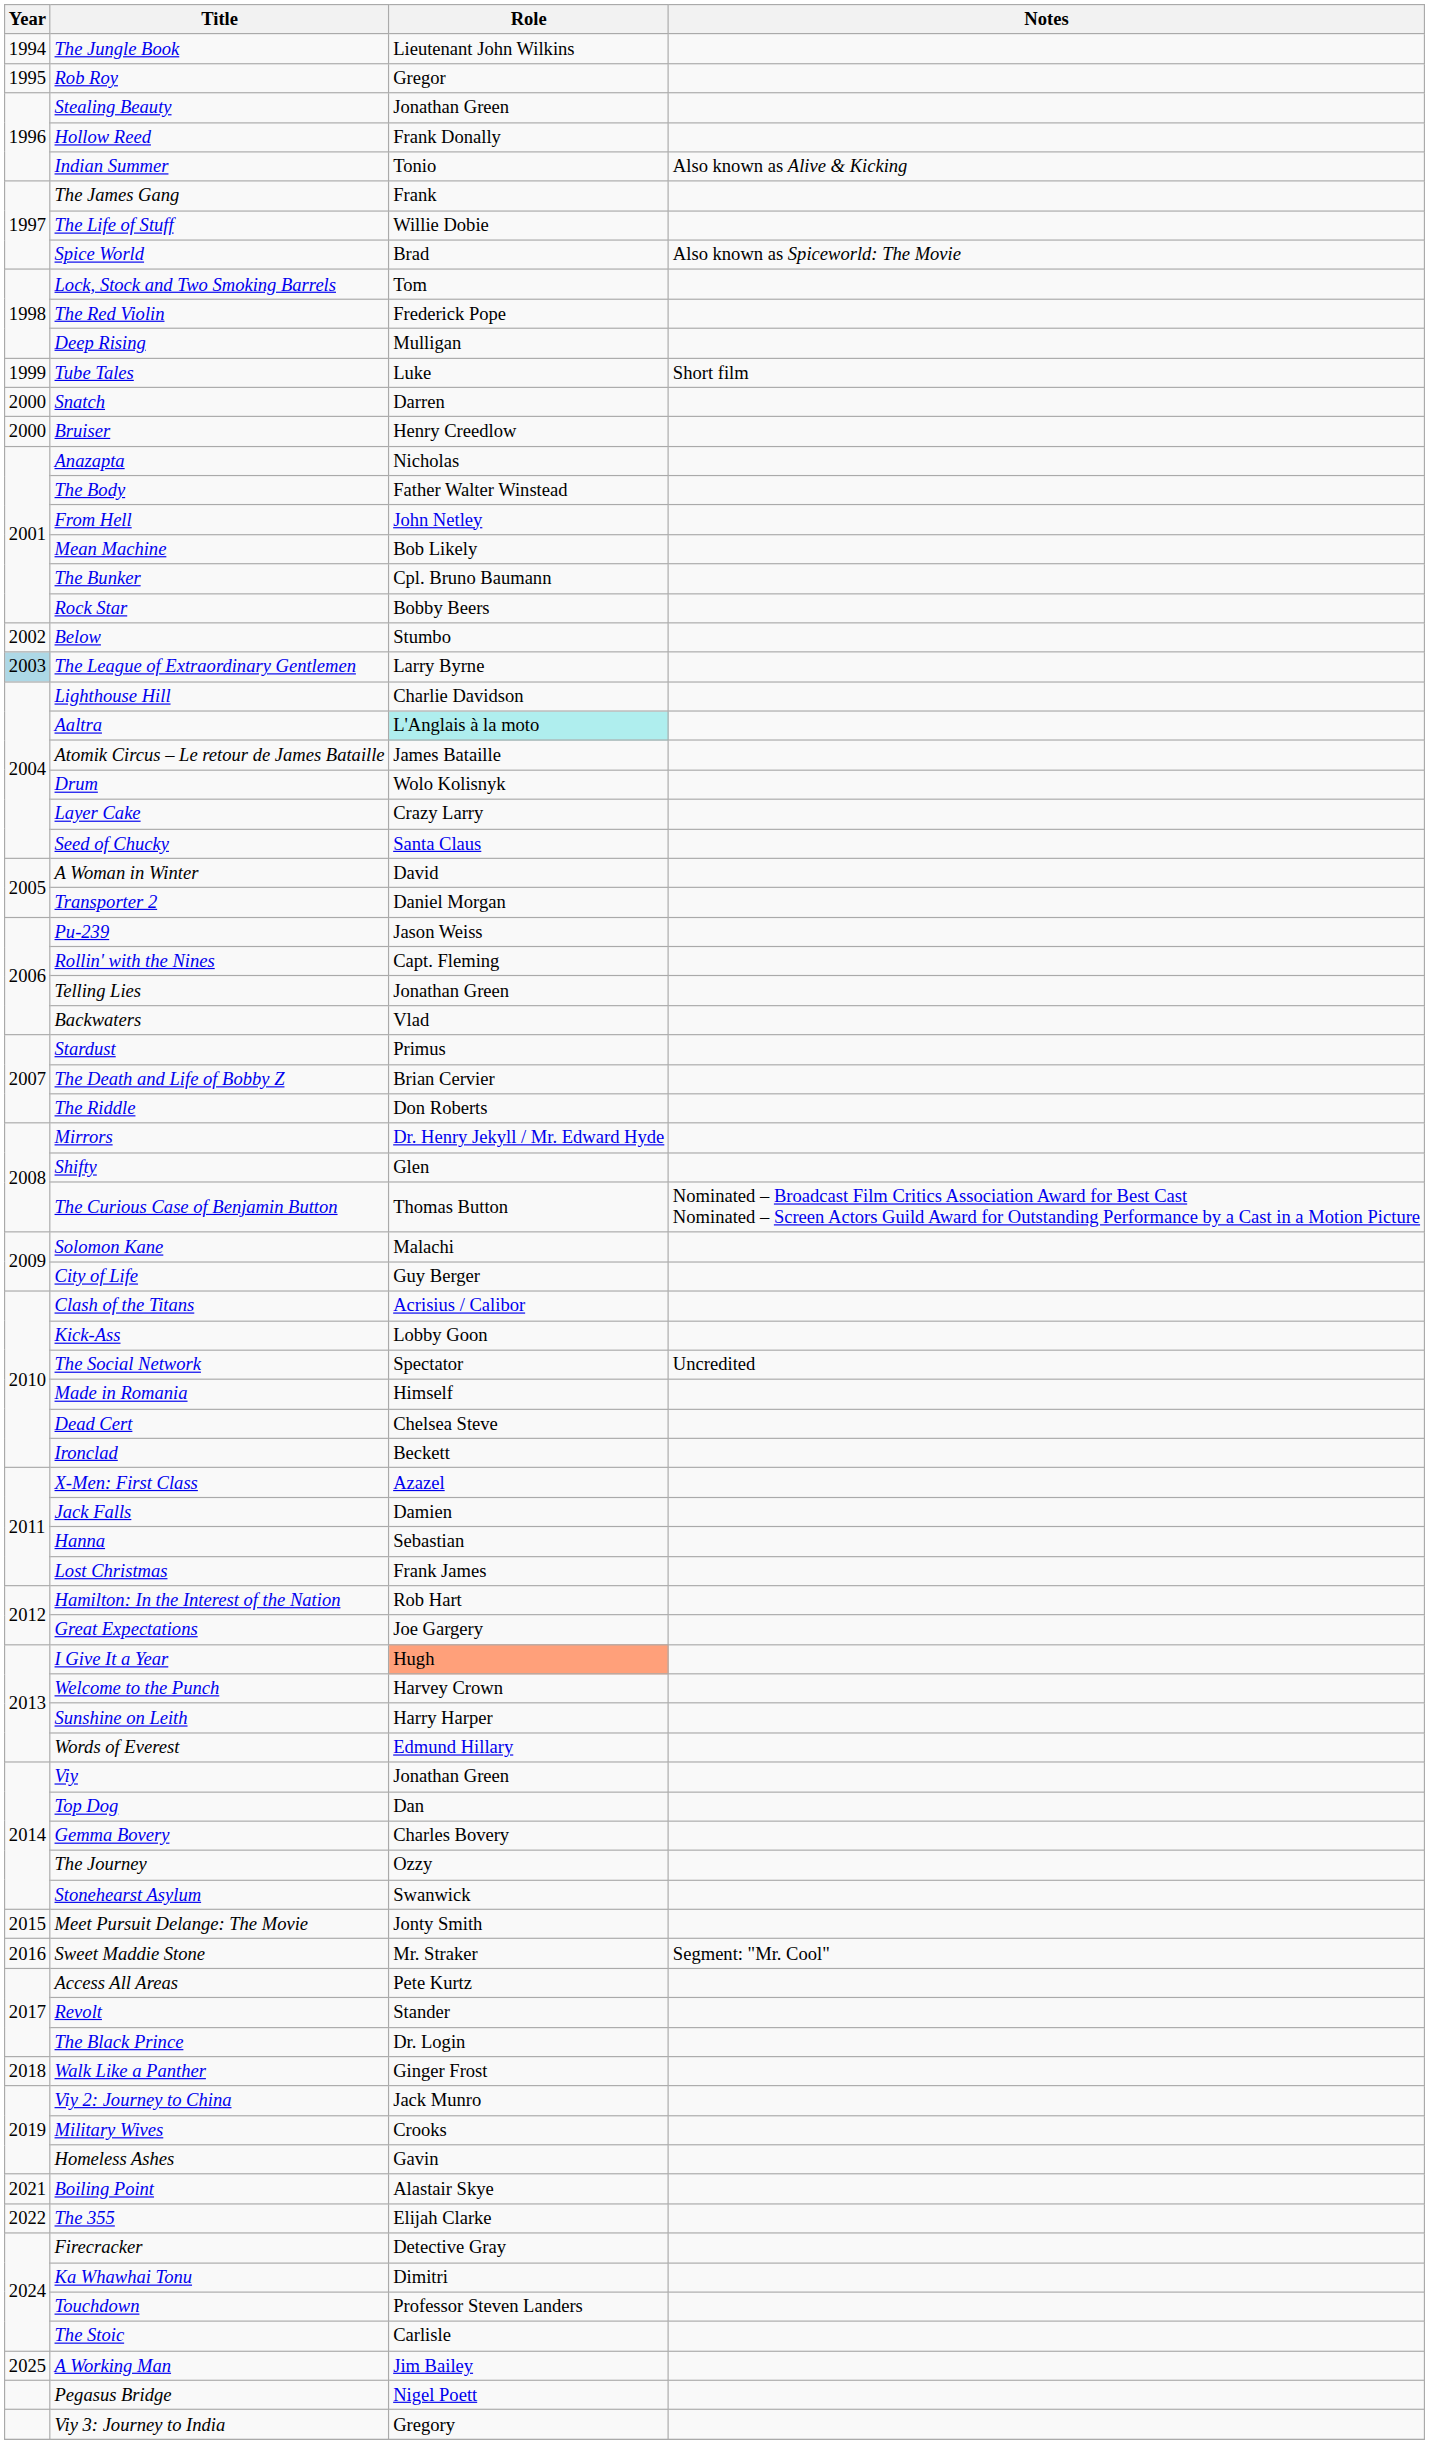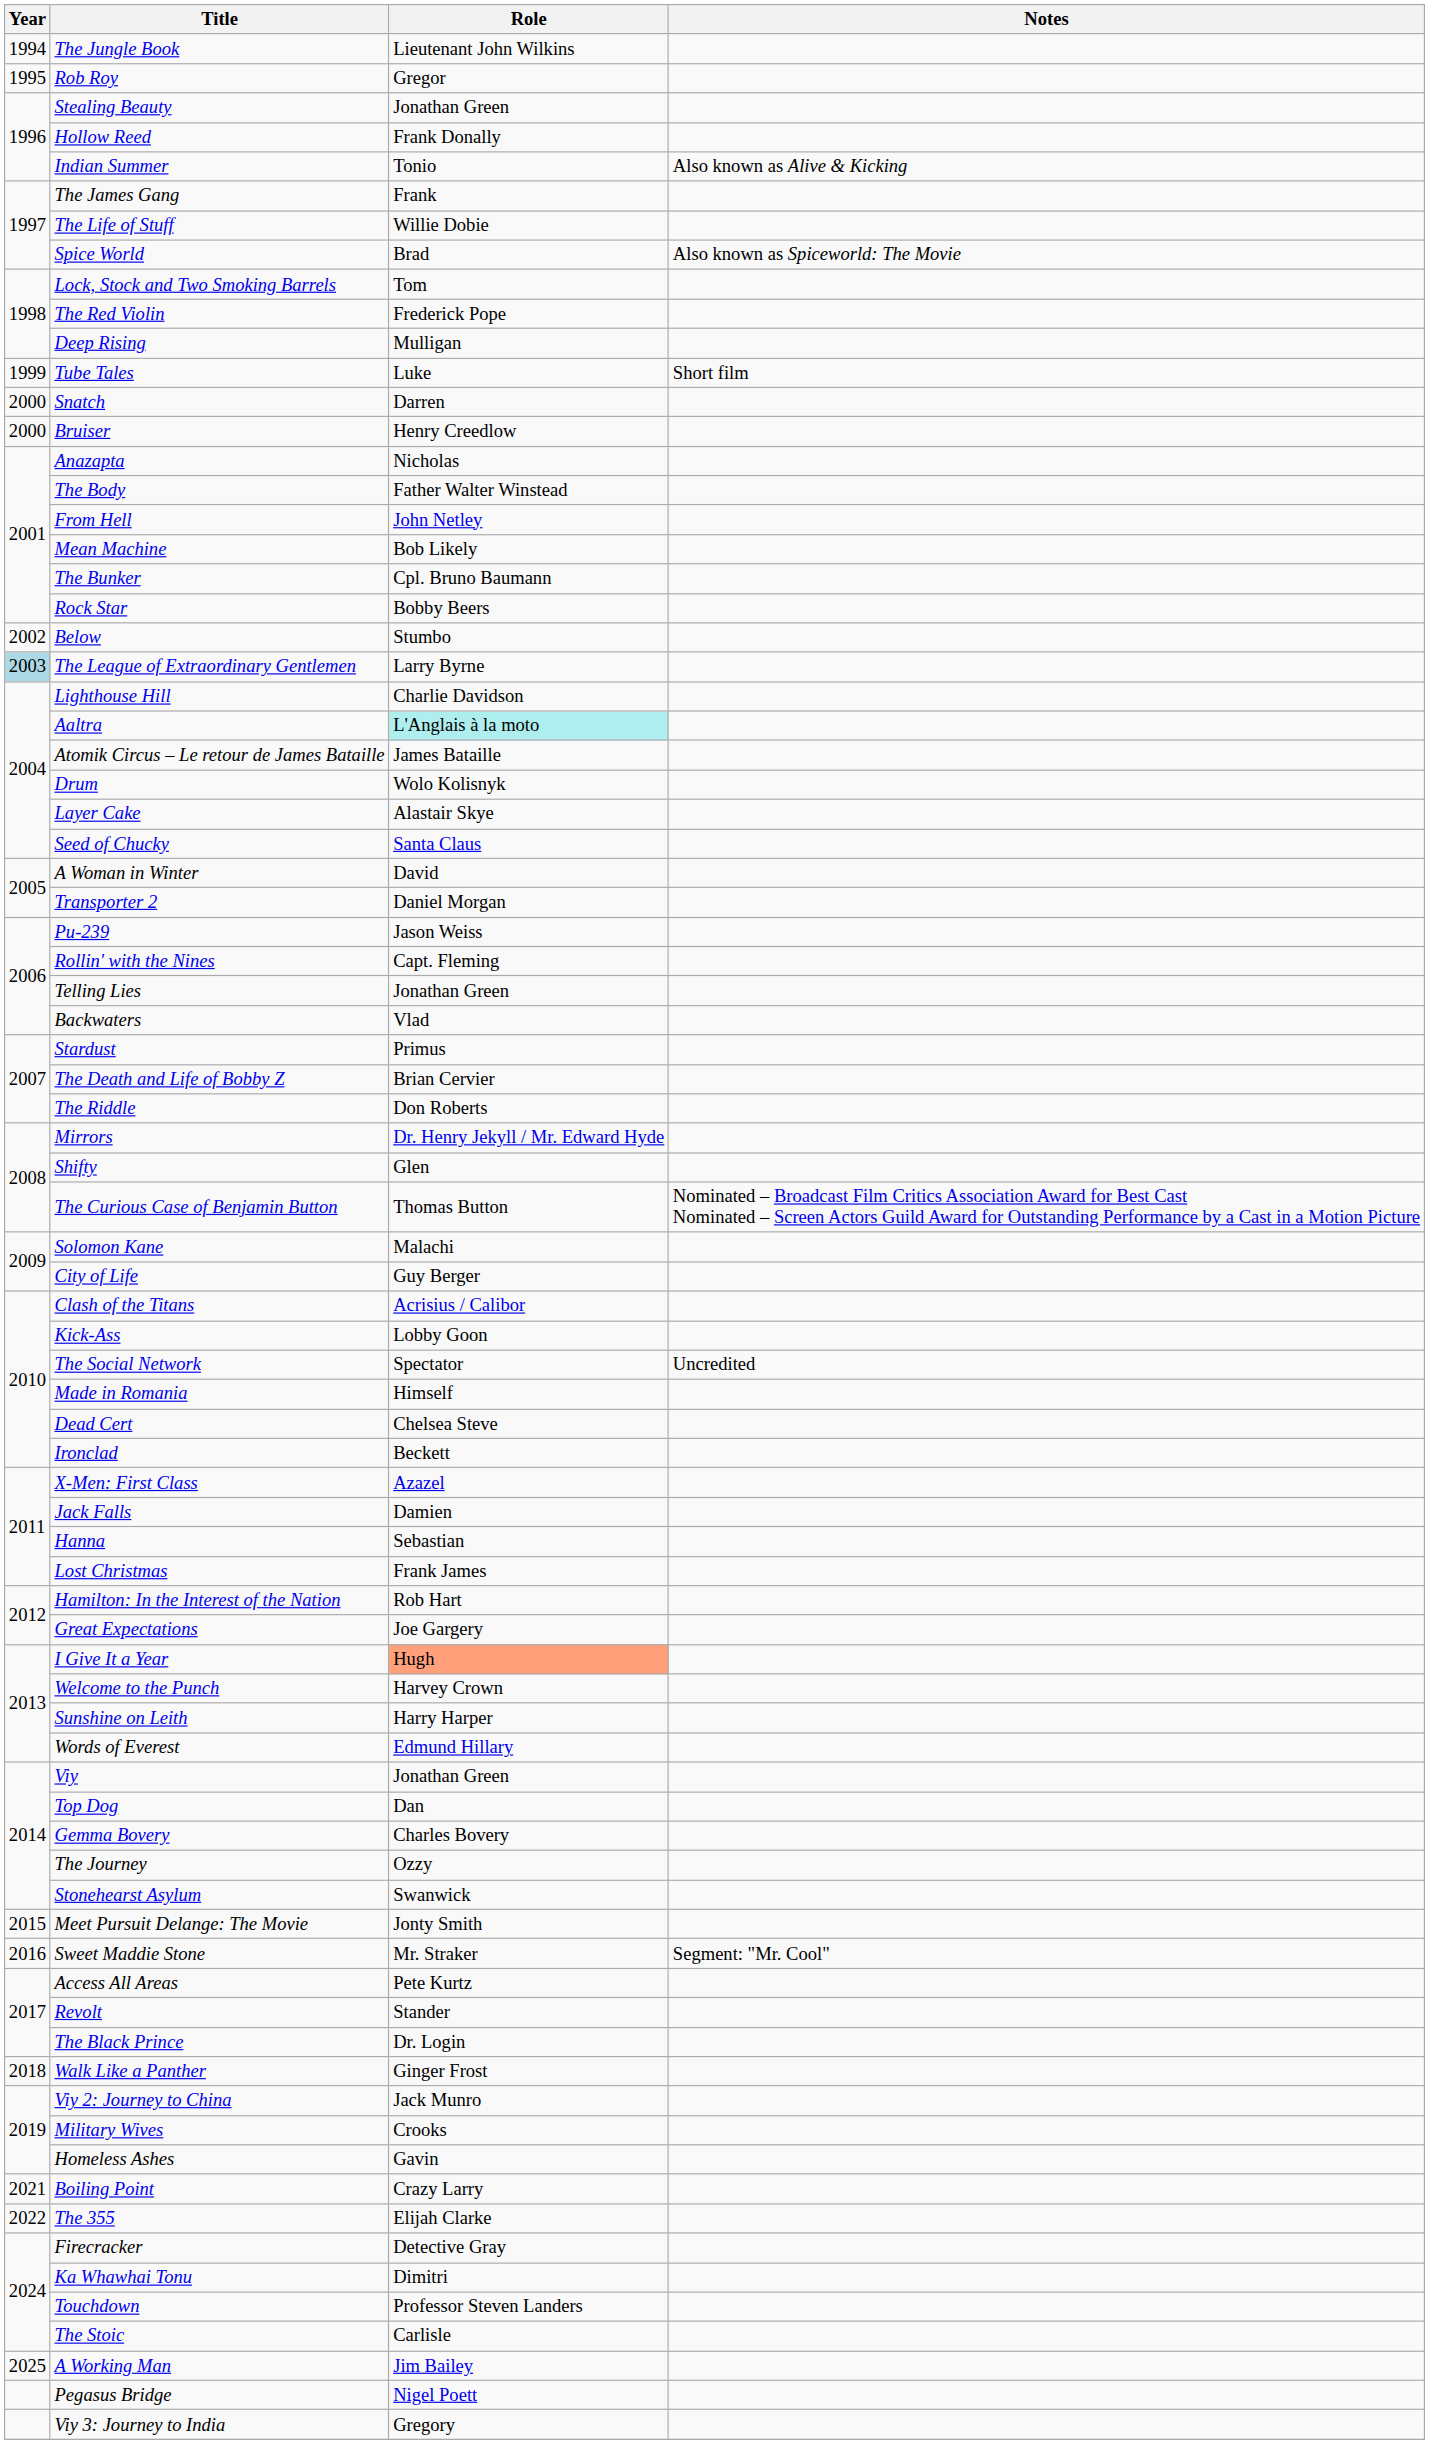(438, 813) Crazy Larry -> (443, 813) Alastair Skye
(443, 2188) Alastair Skye -> (438, 2188) Crazy Larry
